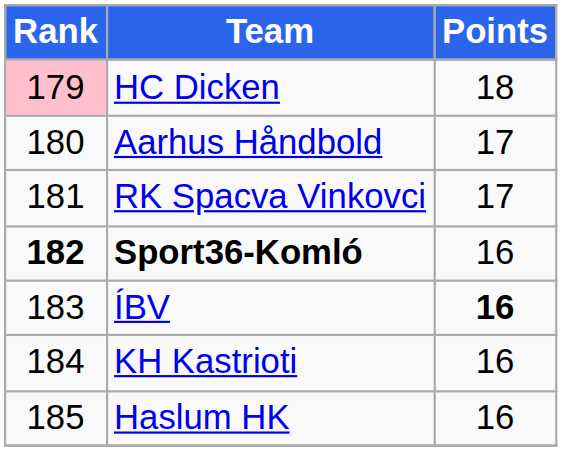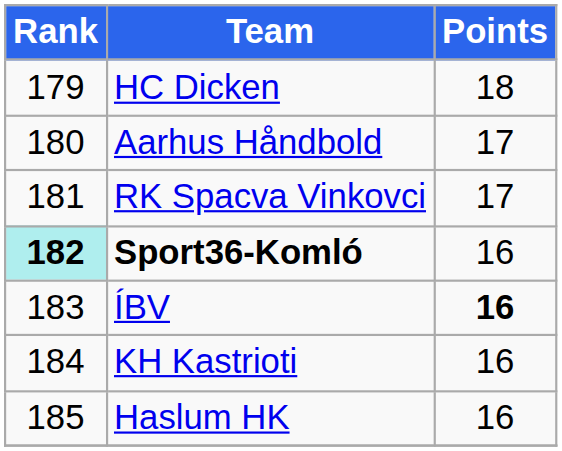(56, 87) pink background -> (56, 87) no background
(56, 252) no background -> (56, 252) paleturquoise background
